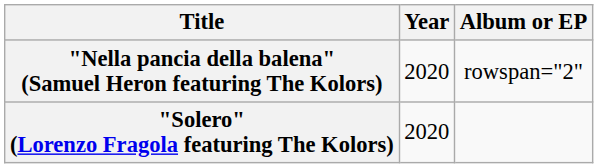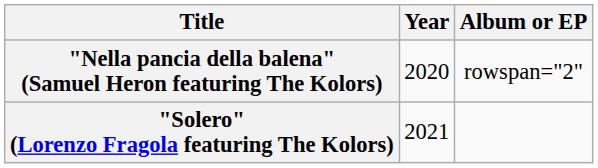(427, 132) 2020 -> (427, 132) 2021
